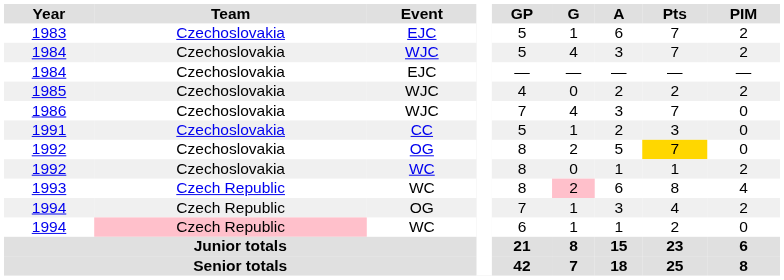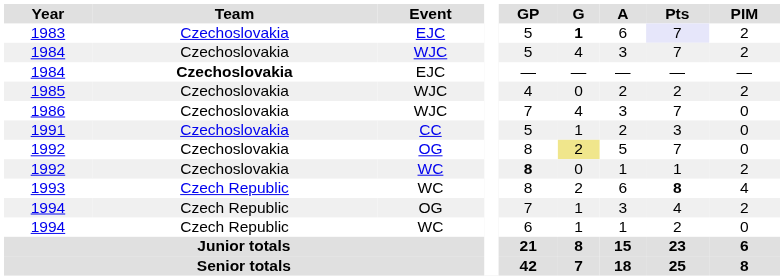(574, 33) normal -> (579, 33) bold
(675, 33) no background -> (677, 33) lavender background
(231, 71) normal -> (235, 71) bold
(574, 149) no background -> (579, 149) khaki background
(675, 149) gold background -> (677, 149) no background
(522, 168) normal -> (528, 168) bold
(574, 188) pink background -> (579, 188) no background
(675, 188) normal -> (677, 188) bold
(231, 227) pink background -> (235, 227) no background
